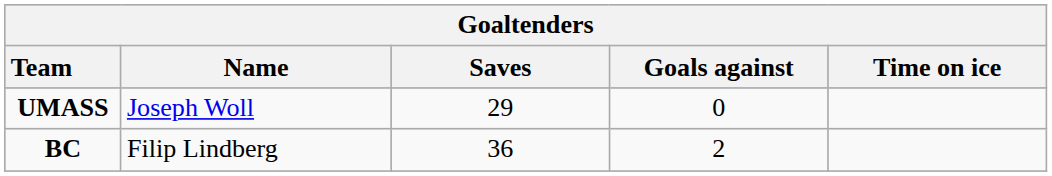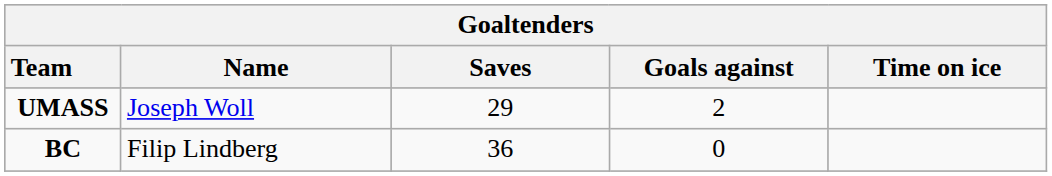(719, 107) 0 -> (719, 107) 2
(719, 149) 2 -> (719, 149) 0
